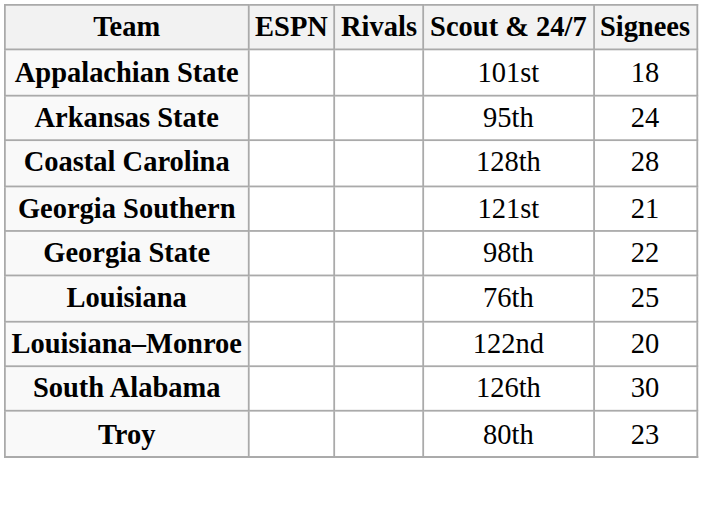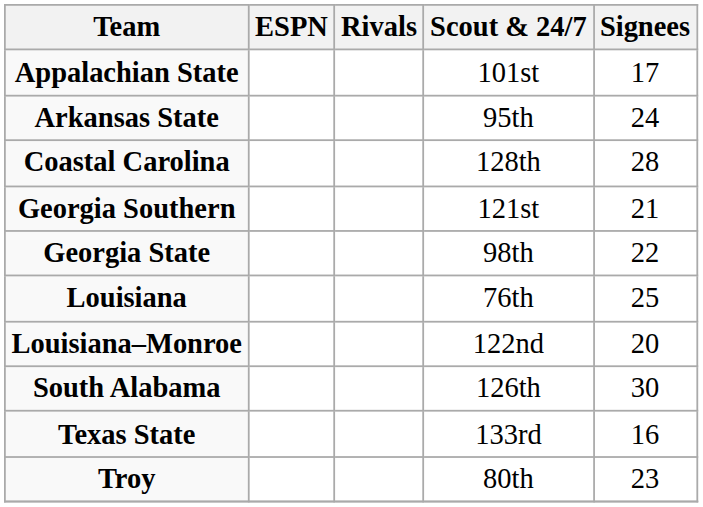(645, 72) 18 -> (645, 72) 17
+ row: (127, 433)
